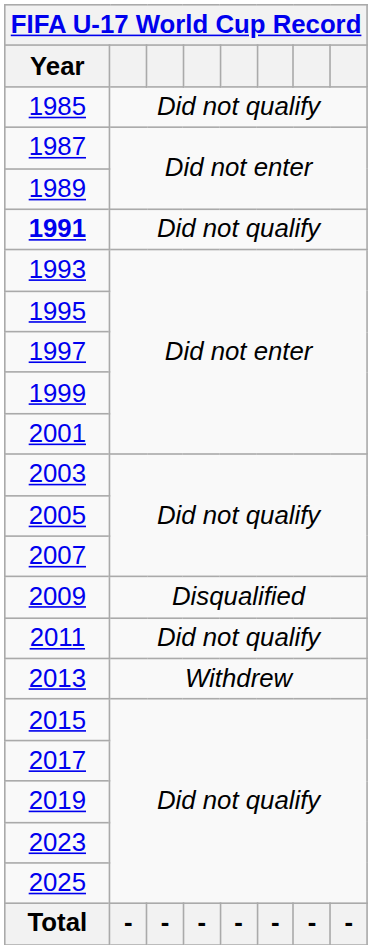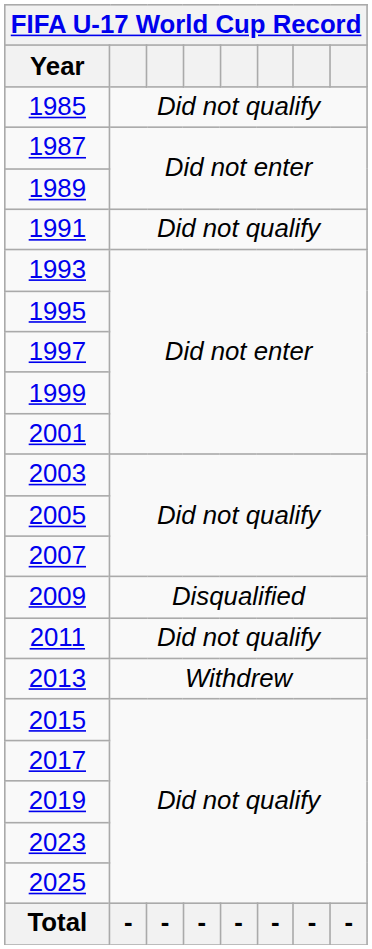(57, 229) bold -> (57, 229) normal
